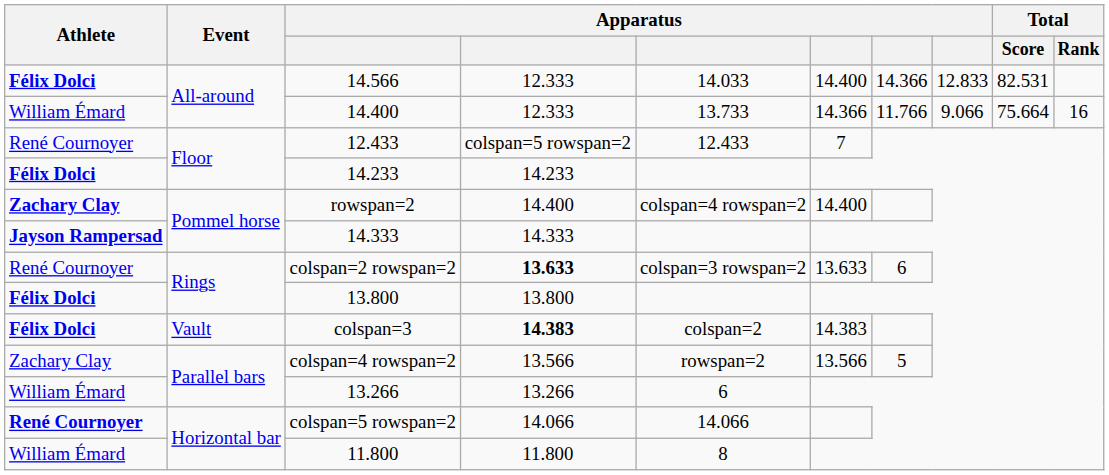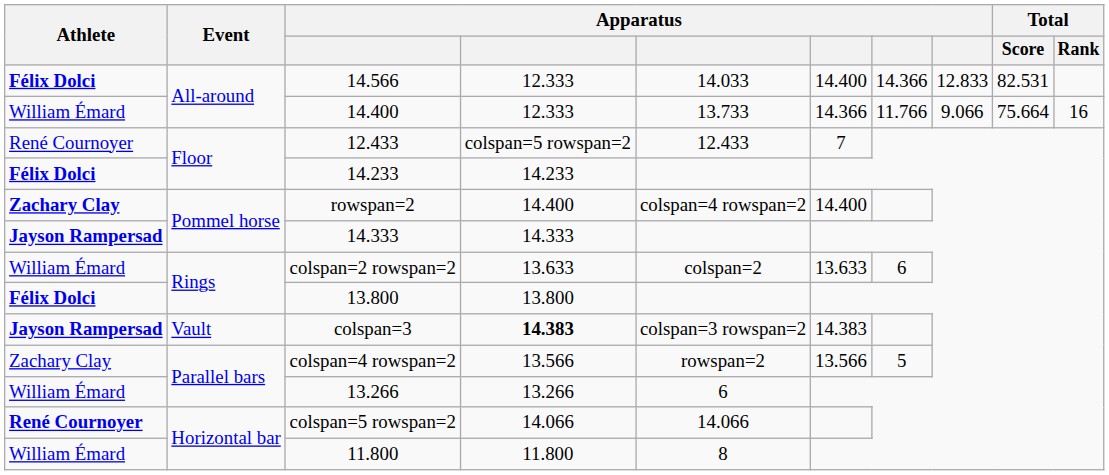(71, 267) René Cournoyer -> (67, 267) William Émard
(548, 267) bold -> (548, 267) normal
(723, 267) colspan=3 rowspan=2 -> (723, 267) colspan=2
(52, 329) Félix Dolci -> (86, 329) Jayson Rampersad
(723, 329) colspan=2 -> (723, 329) colspan=3 rowspan=2
